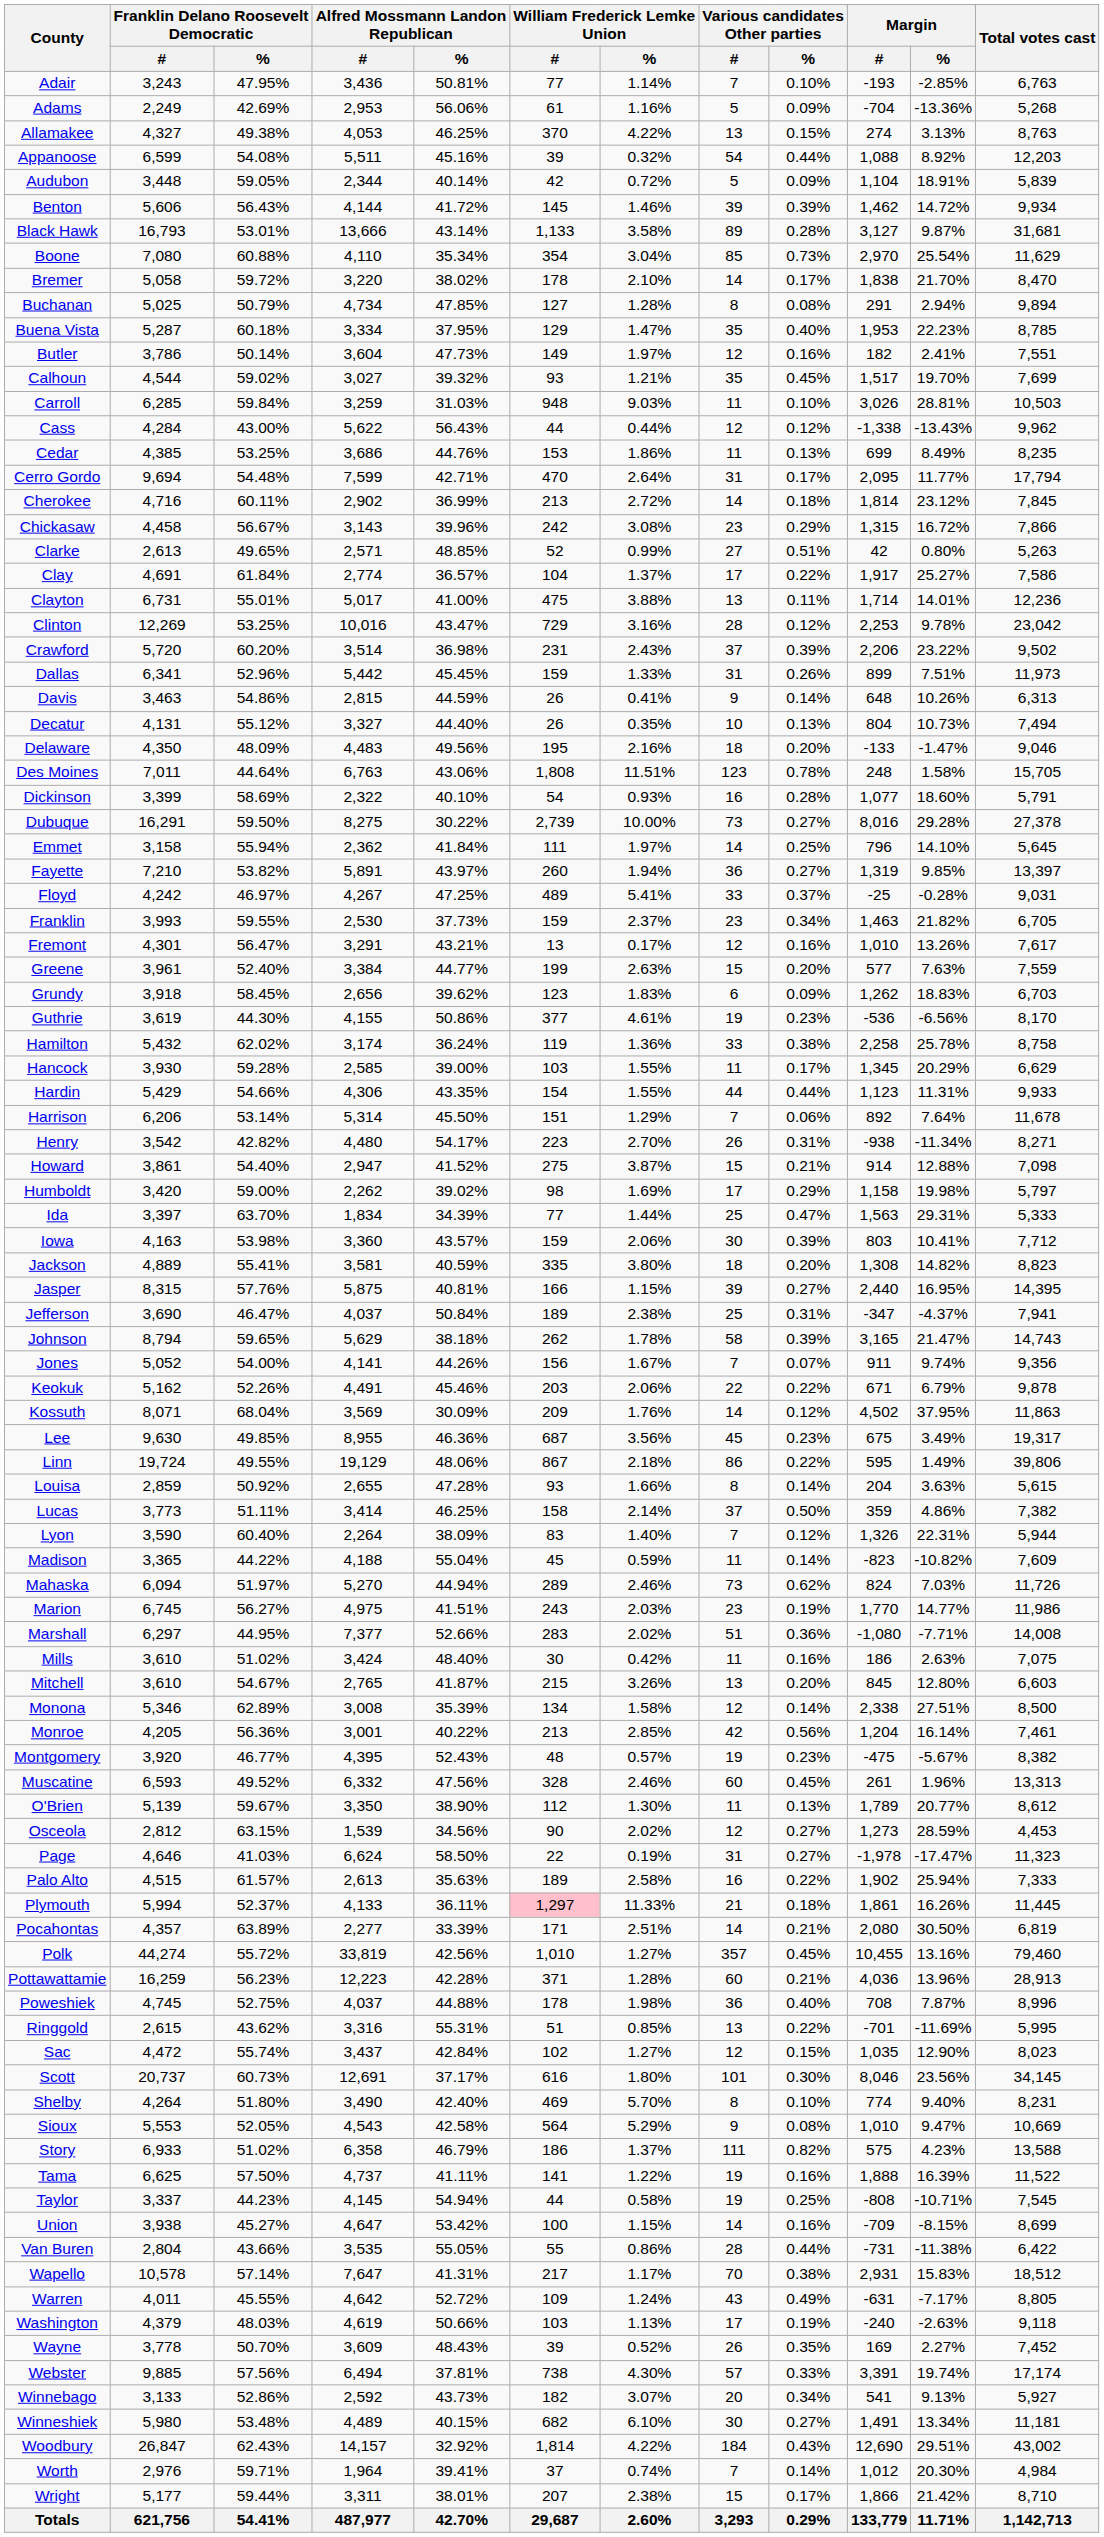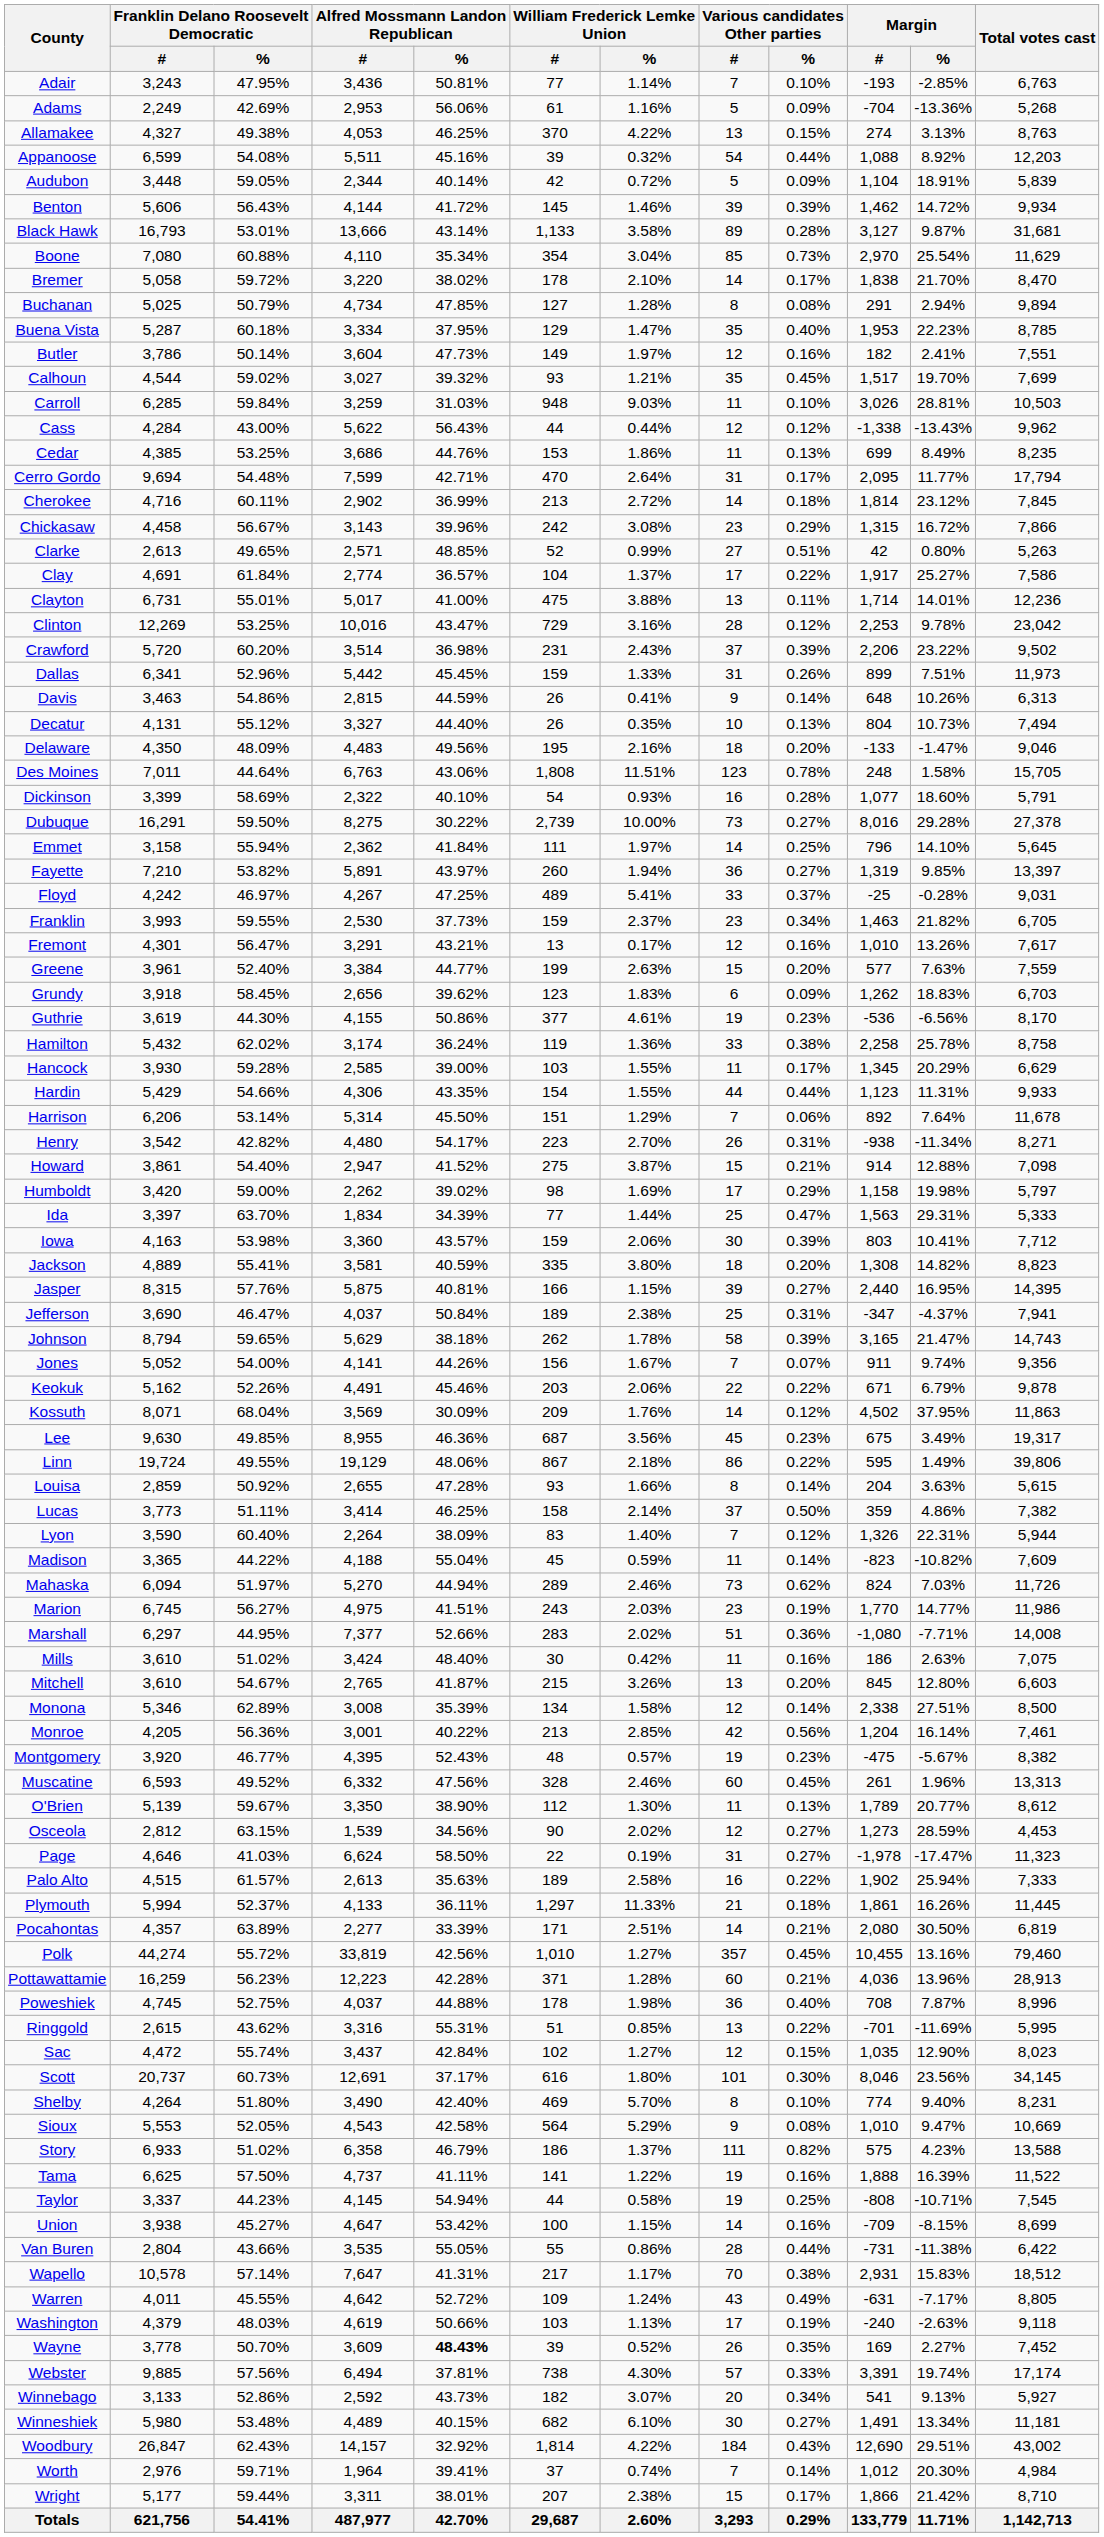(555, 1904) pink background -> (555, 1904) no background
(462, 2347) normal -> (462, 2347) bold
